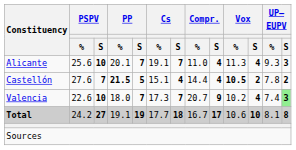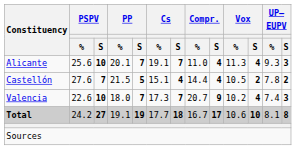(120, 81) bold -> (120, 81) normal
(236, 81) bold -> (236, 81) normal
(286, 98) lightgreen background -> (286, 98) no background
